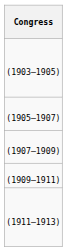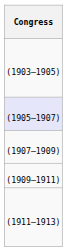(33, 119) no background -> (33, 119) lavender background
